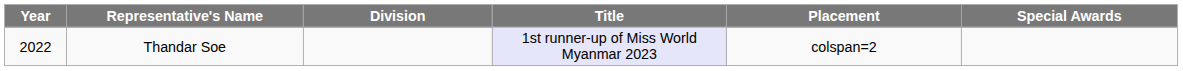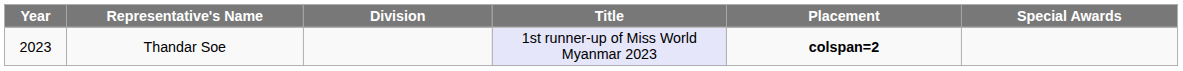(35, 47) 2022 -> (35, 47) 2023
(844, 47) normal -> (844, 47) bold
